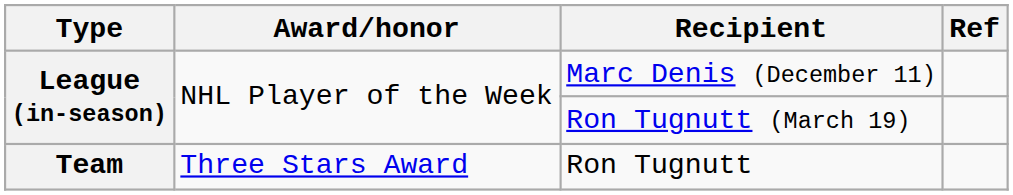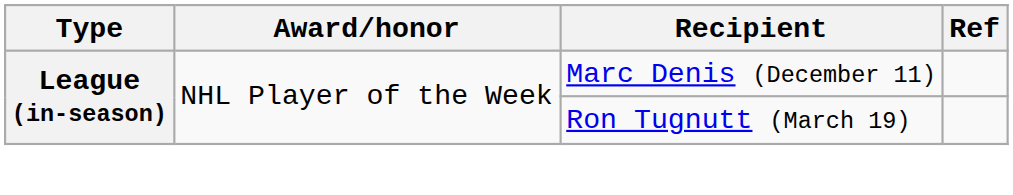- row: (659, 166)
